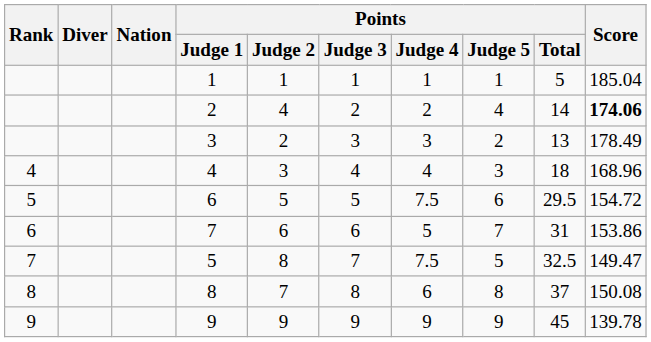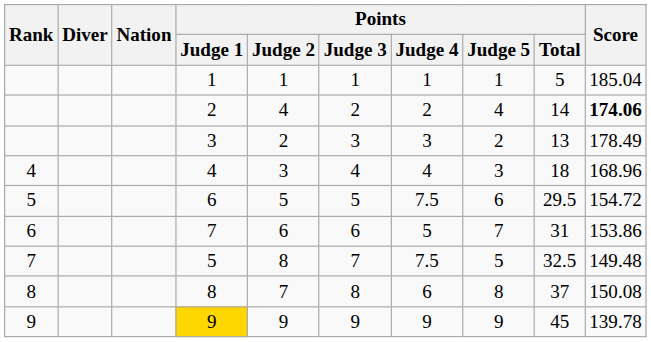(616, 261) 149.47 -> (616, 261) 149.48
(212, 321) no background -> (212, 321) gold background
